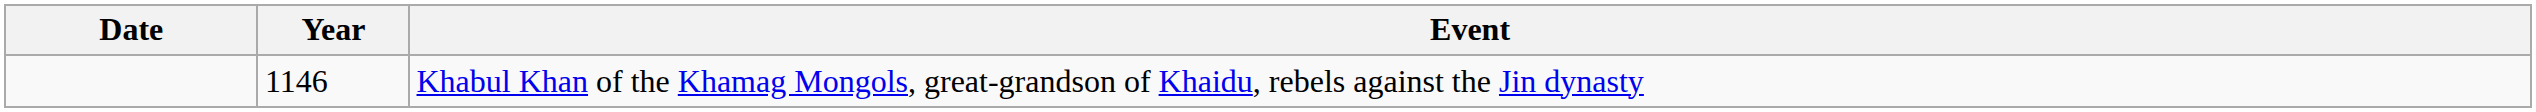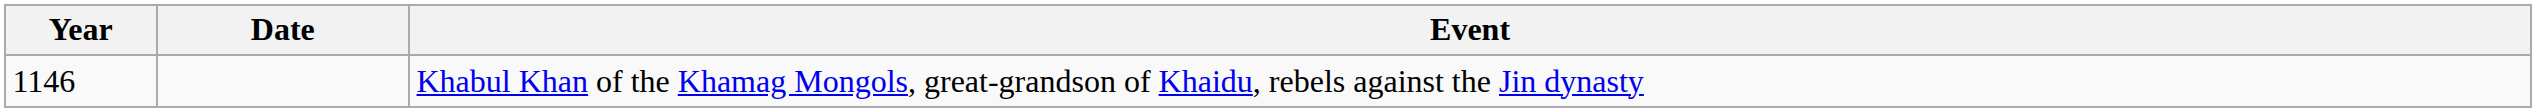columns swapped: (333, 29) <-> (131, 29)
